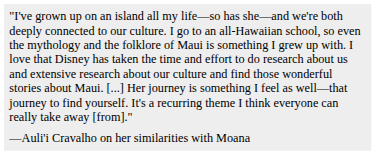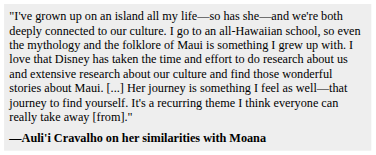(130, 138) normal -> (138, 138) bold
